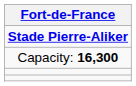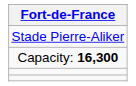(68, 36) bold -> (68, 36) normal
